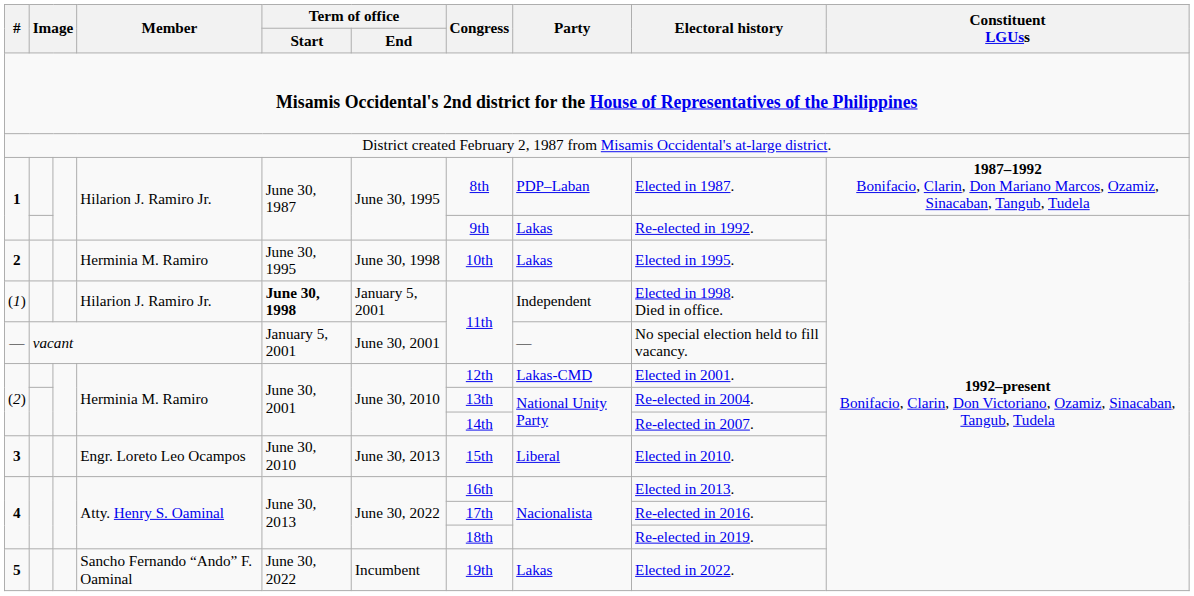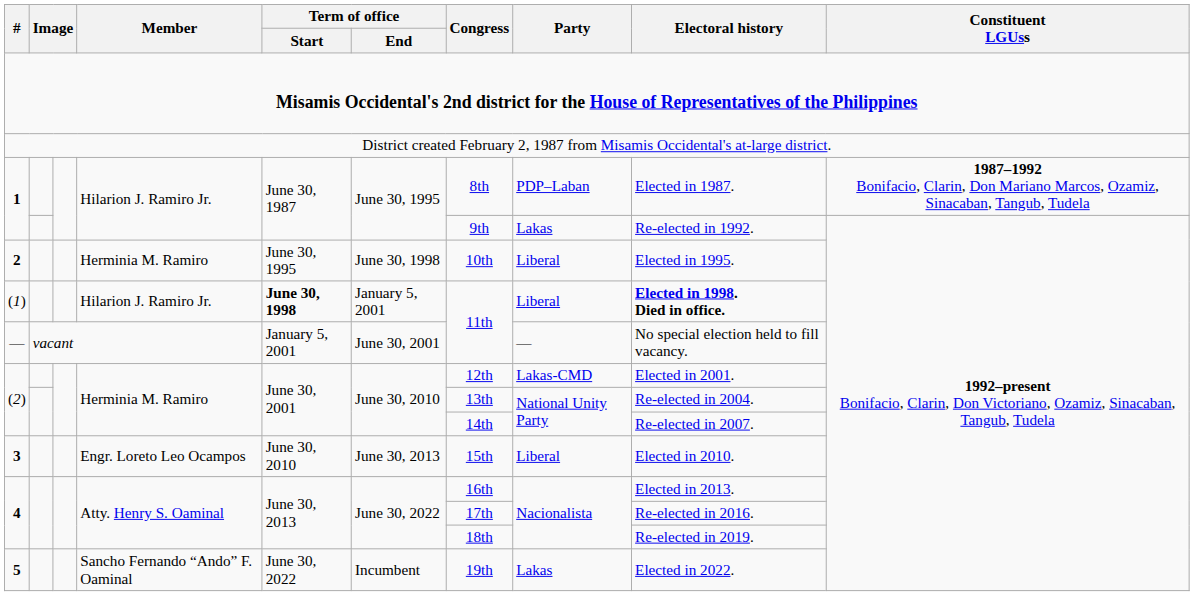(534, 260) Lakas -> (538, 260) Liberal
(554, 301) Independent -> (538, 301) Liberal
(685, 301) normal -> (686, 301) bold
